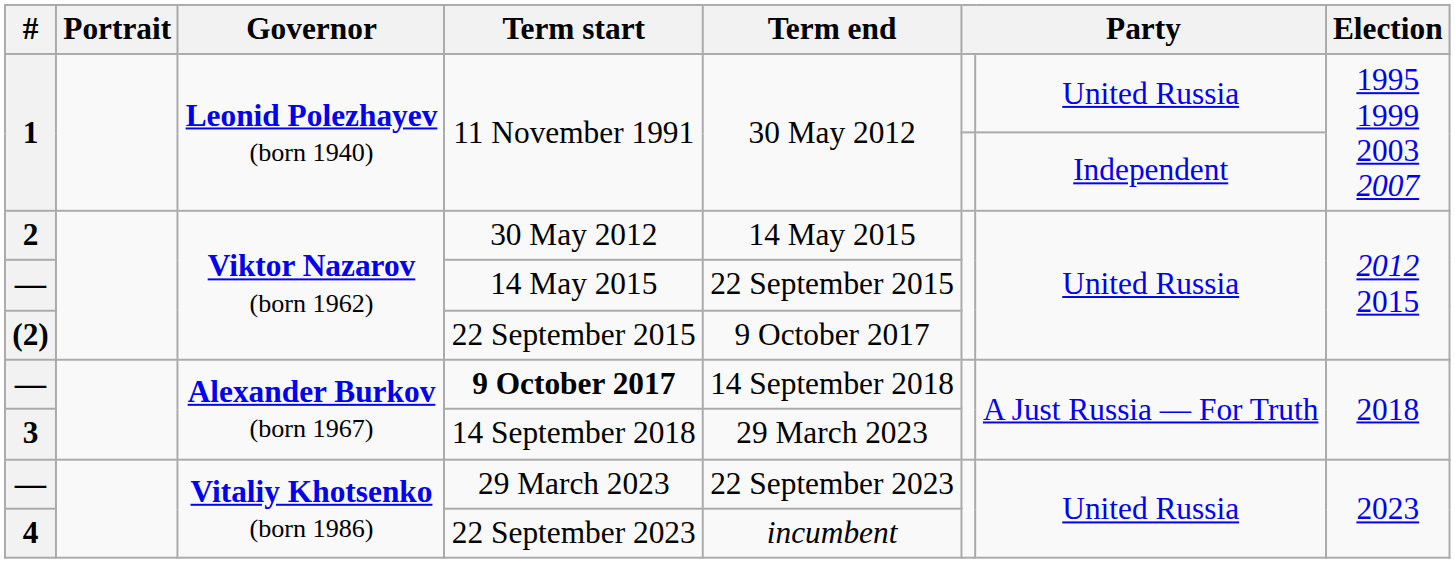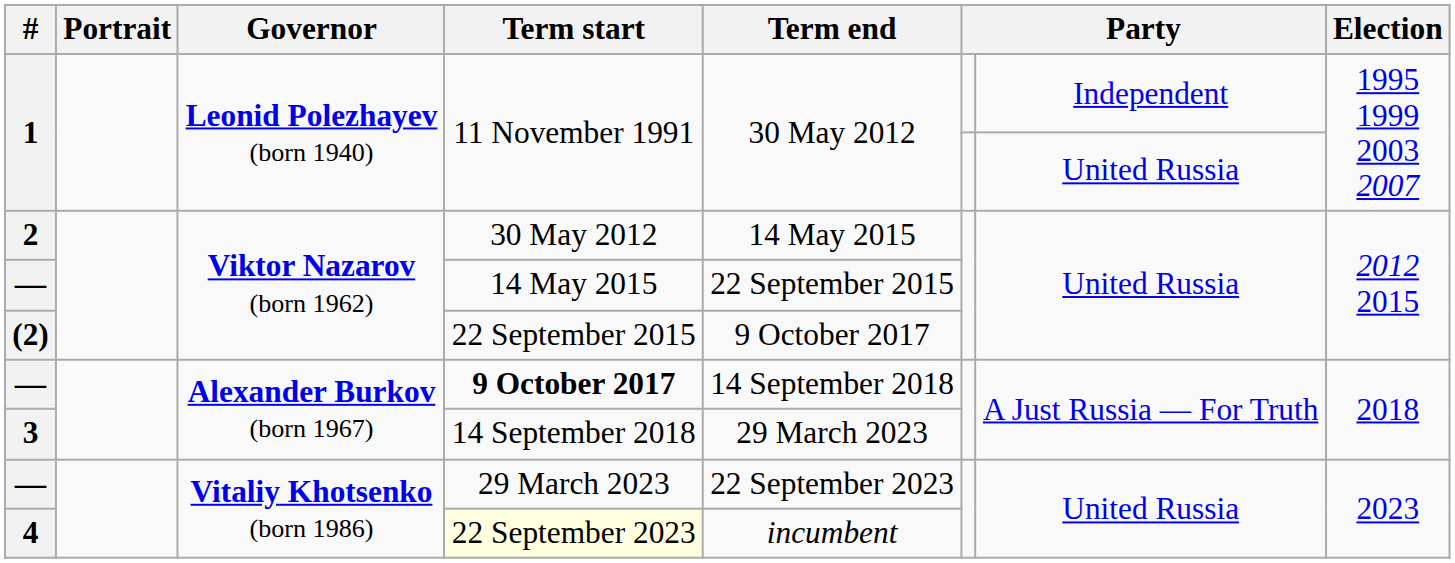(1151, 93) United Russia -> (1151, 93) Independent
(1151, 170) Independent -> (1151, 170) United Russia
(574, 533) no background -> (574, 533) lightyellow background
